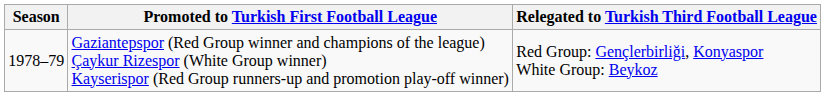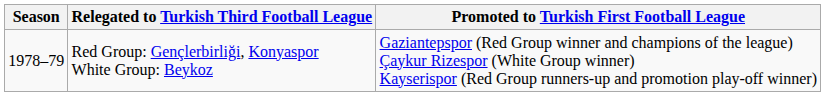columns swapped: (290, 17) <-> (667, 17)
